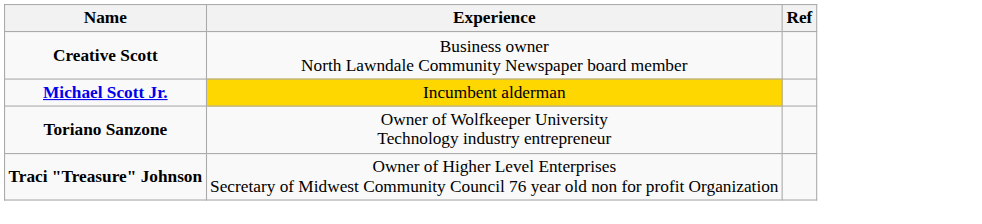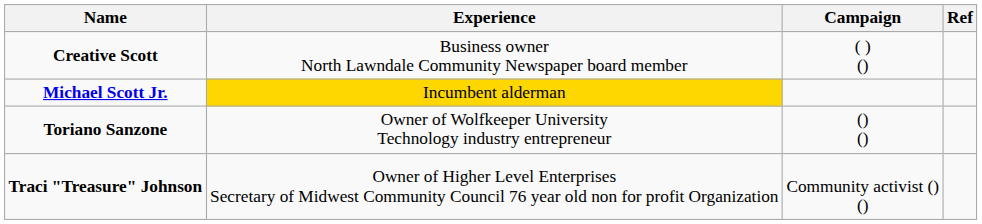+ column: (863, 18)
